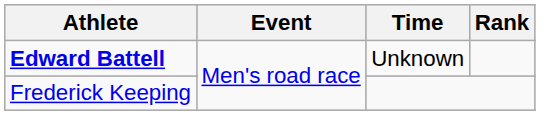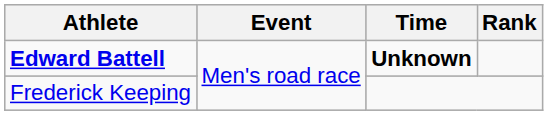(418, 58) normal -> (421, 58) bold
